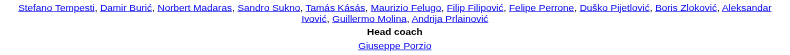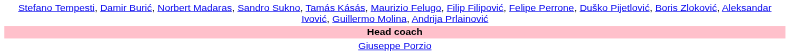(395, 32) no background -> (395, 32) pink background
